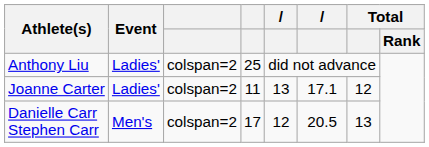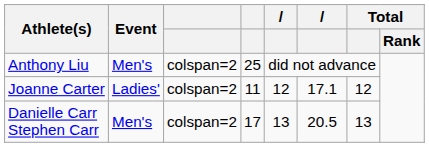(136, 65) Ladies' -> (132, 65) Men's
(281, 89) 13 -> (281, 89) 12
(281, 122) 12 -> (281, 122) 13
